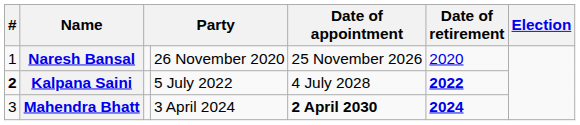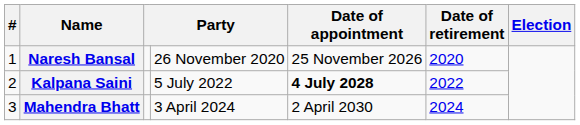(12, 82) bold -> (12, 82) normal
(331, 82) normal -> (333, 82) bold
(446, 82) bold -> (446, 82) normal
(334, 107) bold -> (332, 107) normal
(446, 107) bold -> (446, 107) normal
